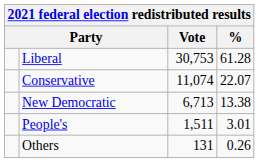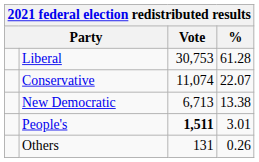(198, 124) normal -> (199, 124) bold
